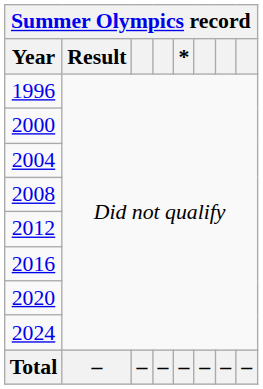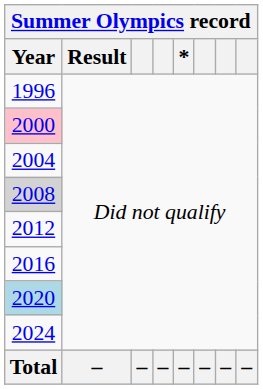(33, 125) no background -> (33, 125) pink background
(33, 194) no background -> (33, 194) lightgrey background
(33, 297) no background -> (33, 297) lightblue background
